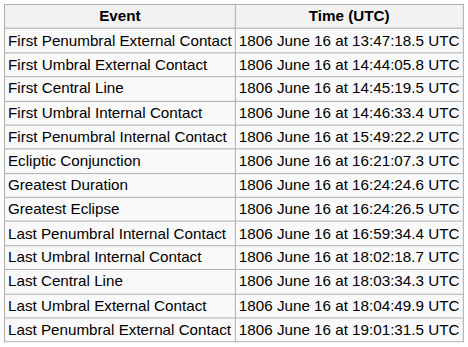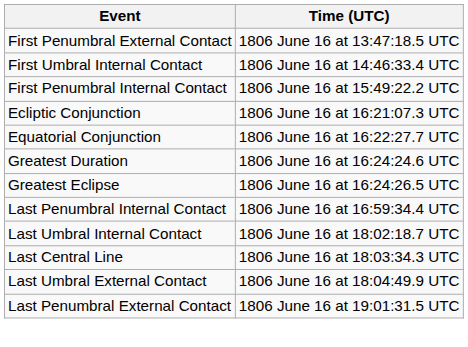- row: (108, 64)
- row: (66, 88)
+ row: (84, 137)
